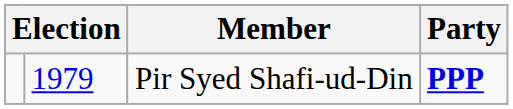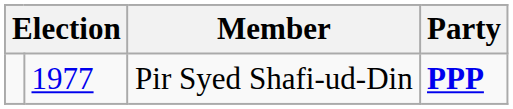(63, 78) 1979 -> (63, 78) 1977
